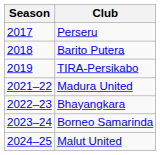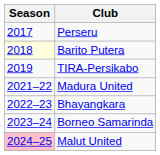(20, 50) no background -> (20, 50) lightyellow background
(29, 141) no background -> (29, 141) pink background
